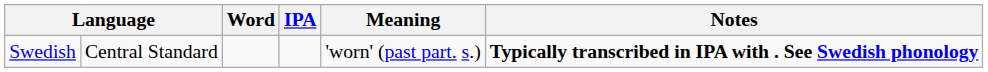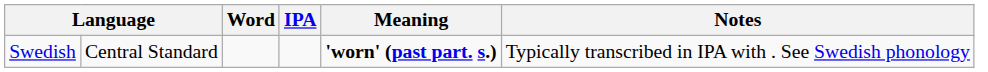(403, 51) normal -> (411, 51) bold
(734, 51) bold -> (738, 51) normal
